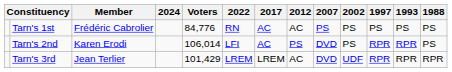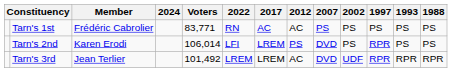(200, 28) 84,776 -> (200, 28) 83,771
(264, 43) AC -> (271, 43) LREM
(406, 43) RPR -> (402, 43) PS
(203, 59) 101,429 -> (203, 59) 101,492
